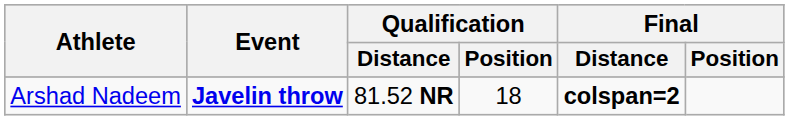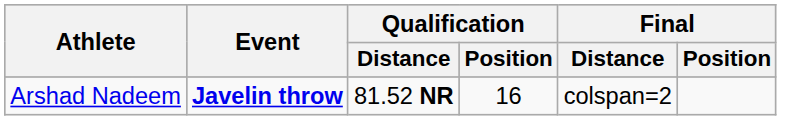(509, 96) 18 -> (509, 96) 16
(622, 96) bold -> (618, 96) normal
